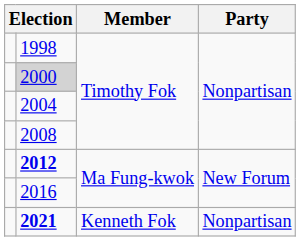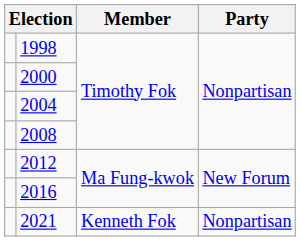(38, 76) lightgrey background -> (38, 76) no background
(38, 163) bold -> (38, 163) normal
(38, 221) bold -> (38, 221) normal
